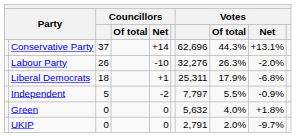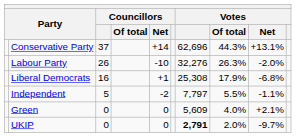(103, 78) 18 -> (103, 78) 16
(193, 78) 25,311 -> (192, 78) 25,308
(271, 94) -0.9% -> (271, 94) -1.1%
(195, 109) 5,632 -> (195, 109) 5,609
(270, 109) +1.8% -> (270, 109) +2.1%
(195, 125) normal -> (195, 125) bold
